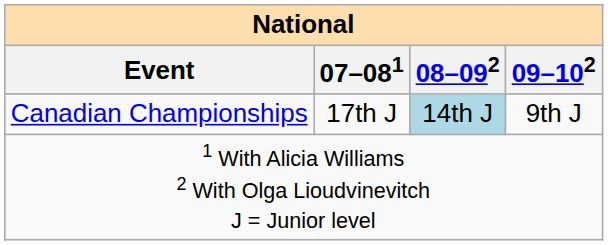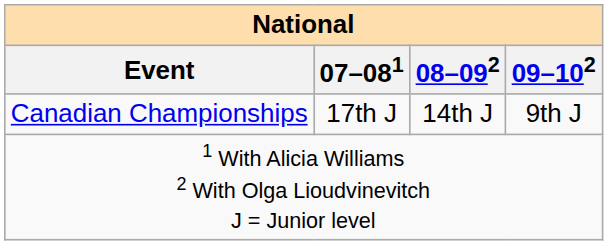(458, 114) lightblue background -> (458, 114) no background
